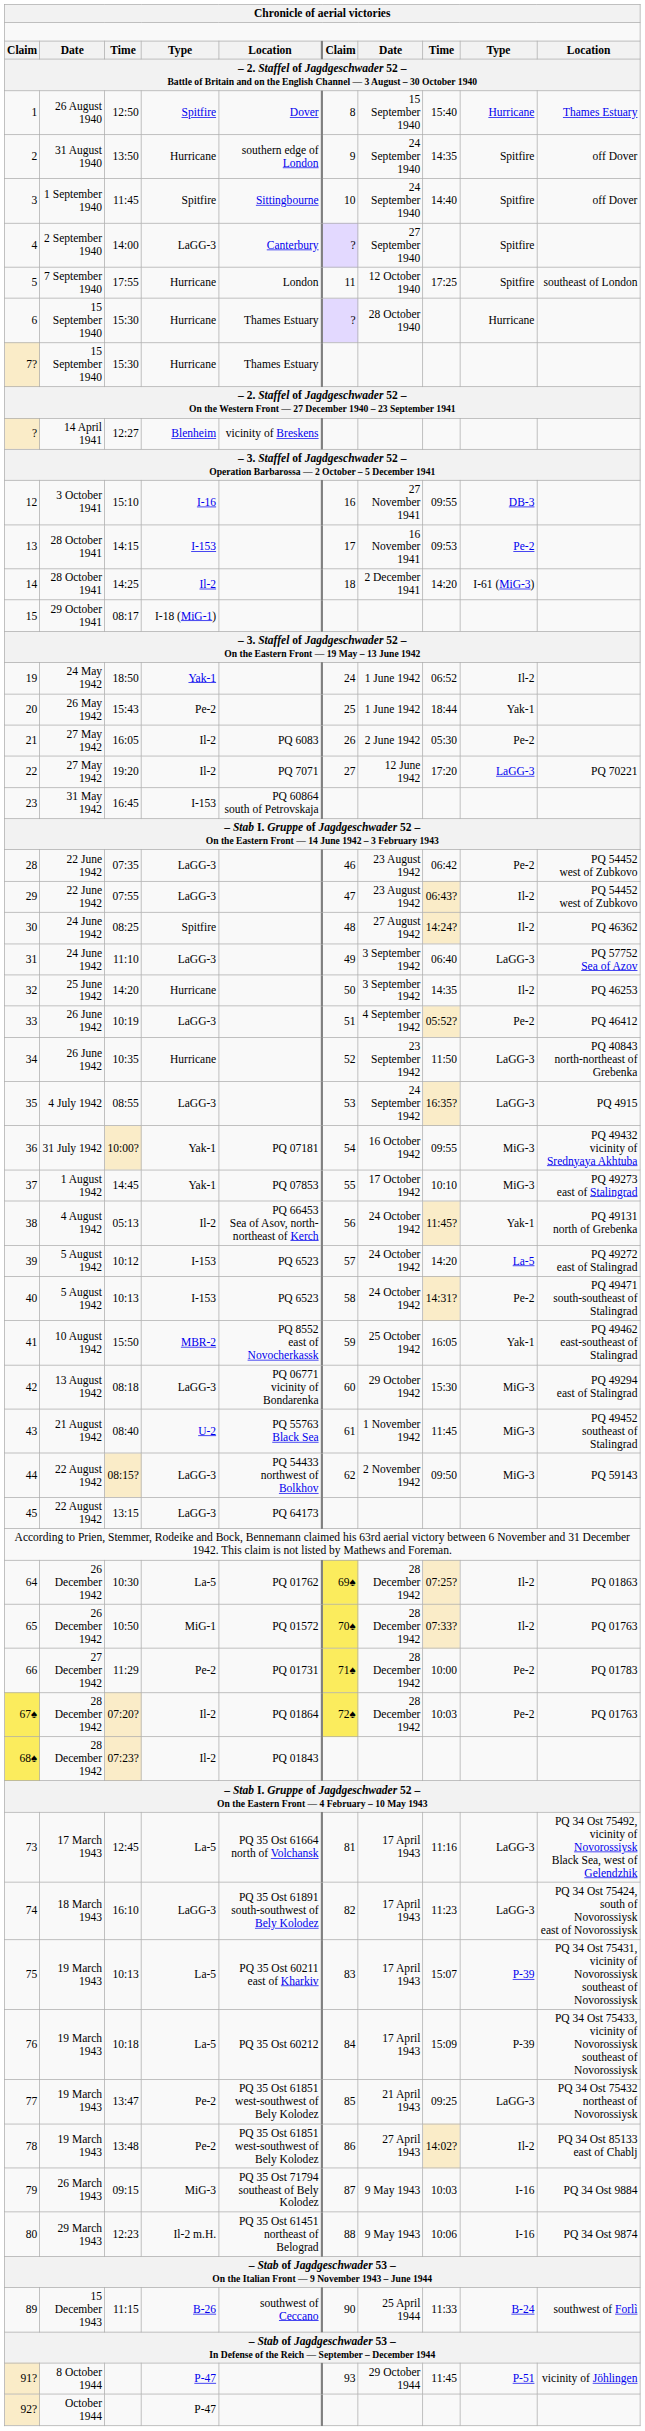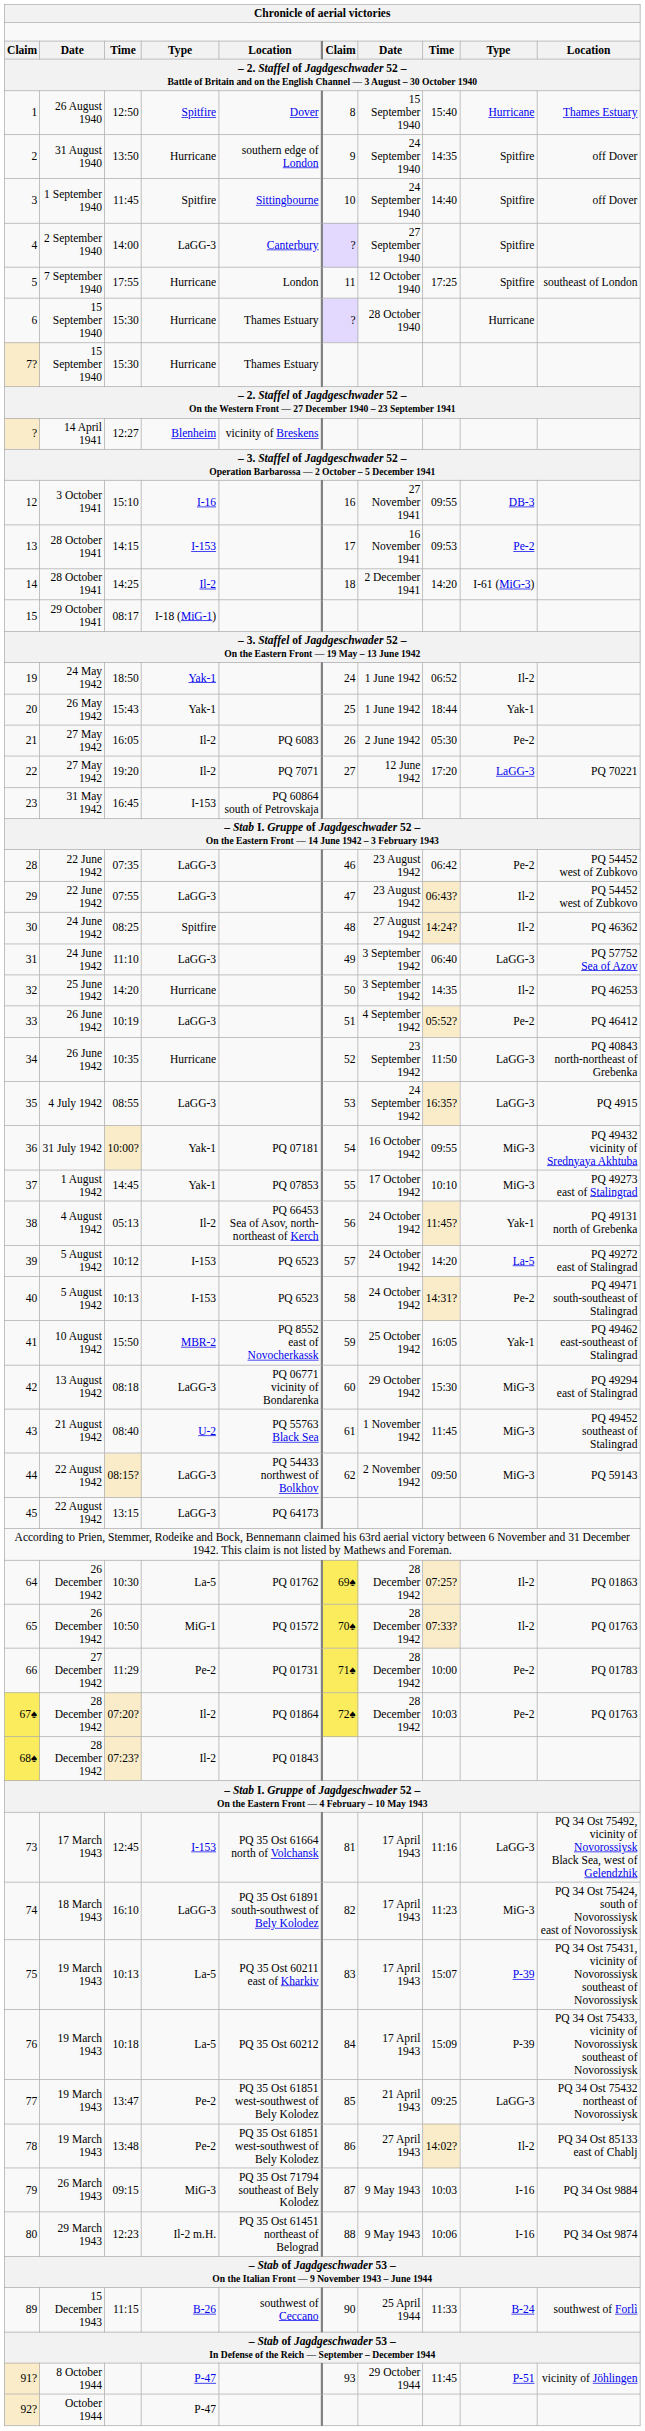(206, 709) Pe-2 -> (202, 709) Yak-1
(205, 1847) La-5 -> (204, 1847) I-153
(515, 1910) LaGG-3 -> (519, 1910) MiG-3
